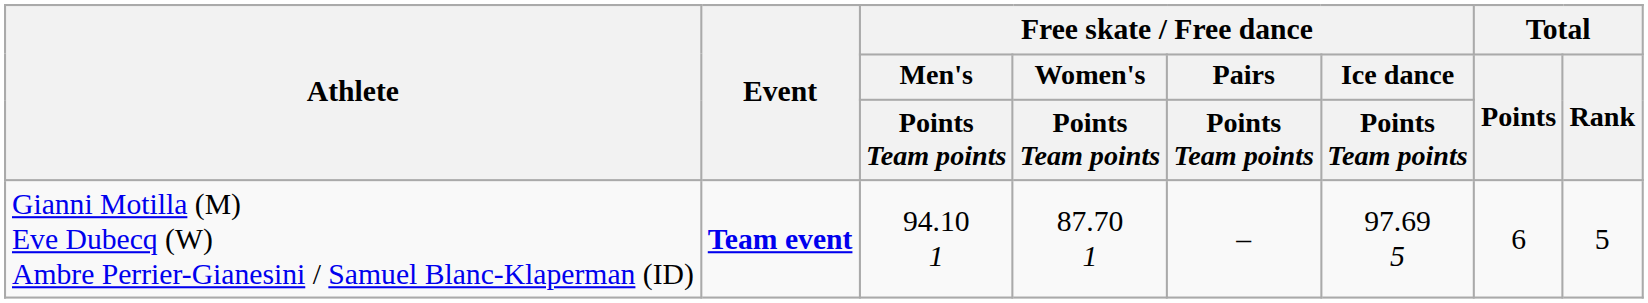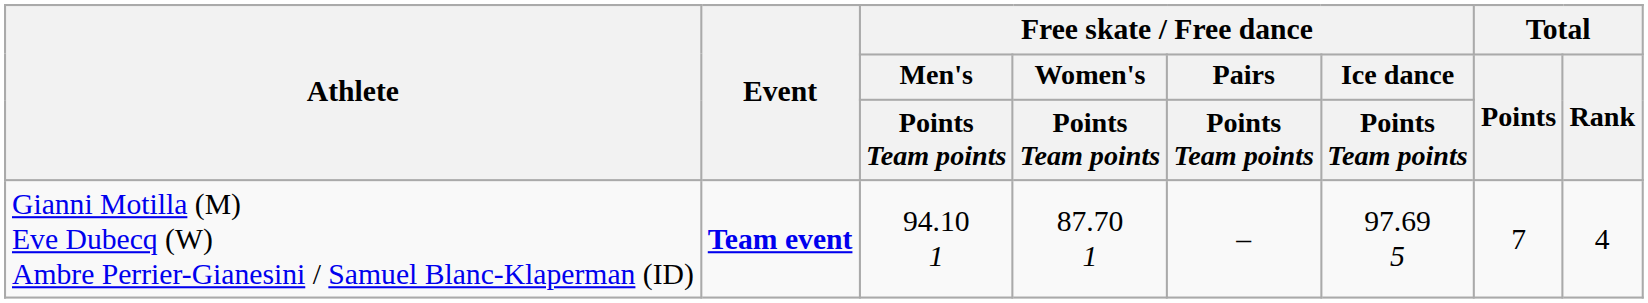(1519, 238) 6 -> (1519, 238) 7
(1602, 238) 5 -> (1602, 238) 4
